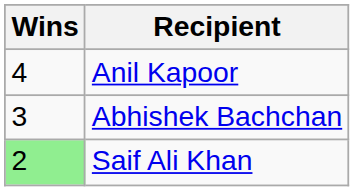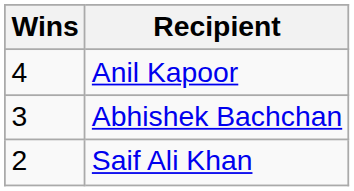(19, 161) lightgreen background -> (19, 161) no background
